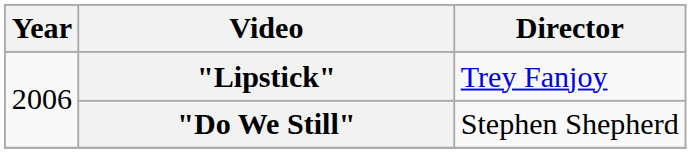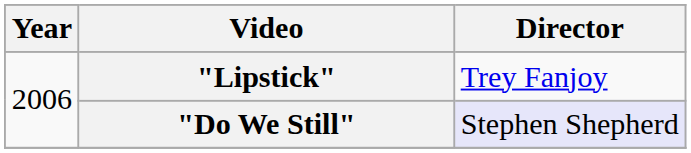(570, 123) no background -> (570, 123) lavender background
